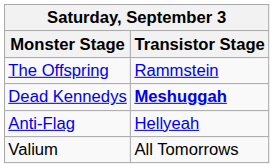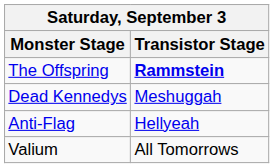(177, 70) normal -> (179, 70) bold
(181, 96) bold -> (178, 96) normal
